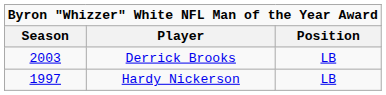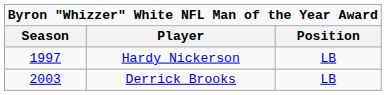rows swapped: (181, 79) <-> (181, 58)
